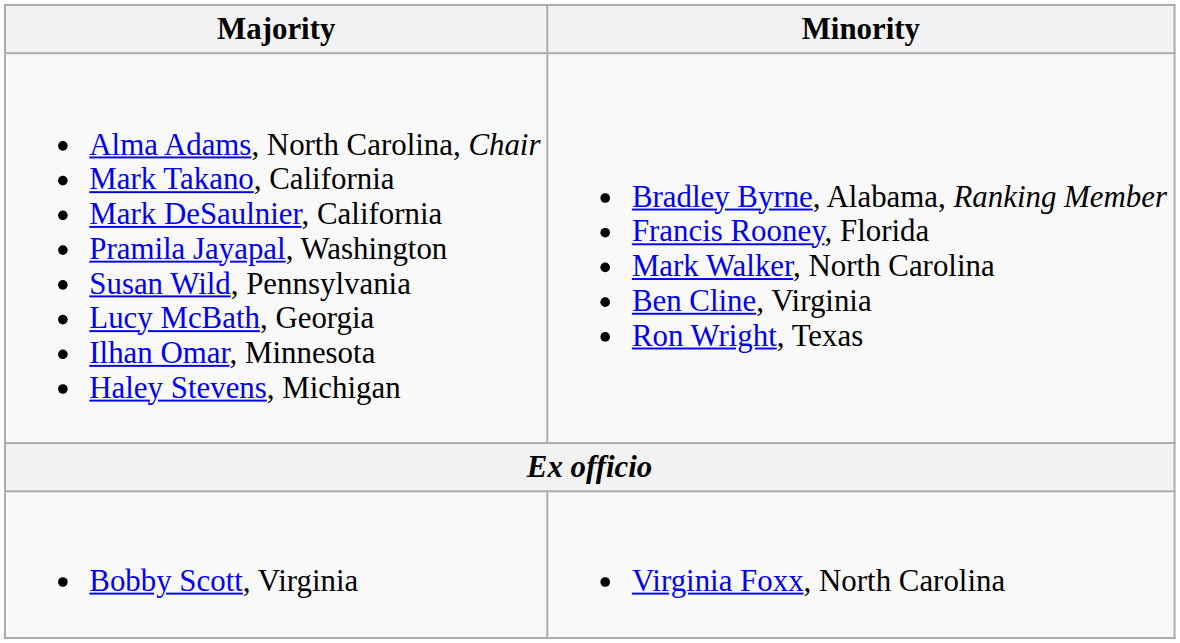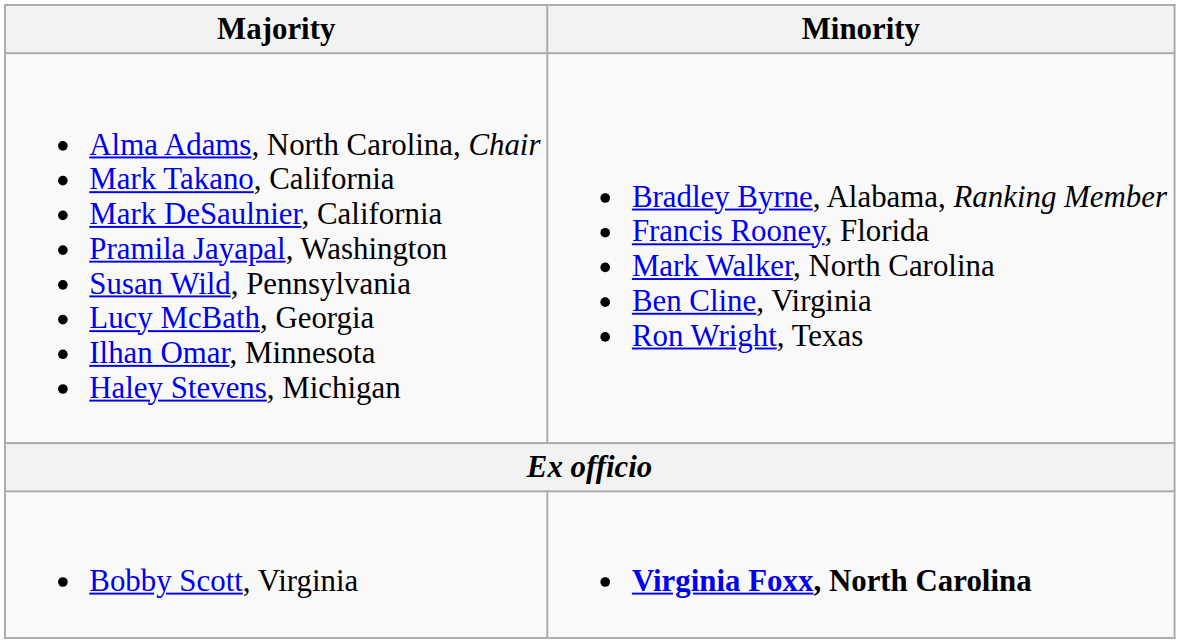(861, 582) normal -> (861, 582) bold
